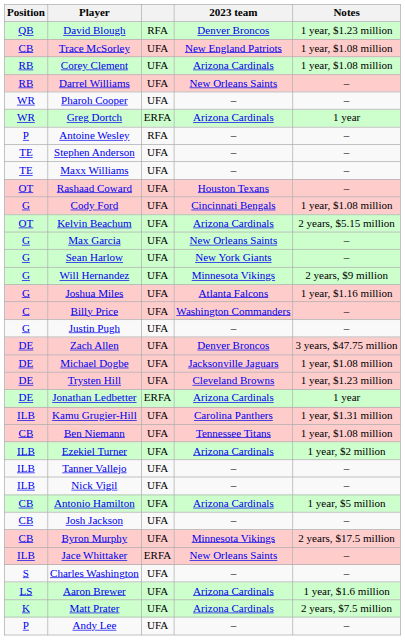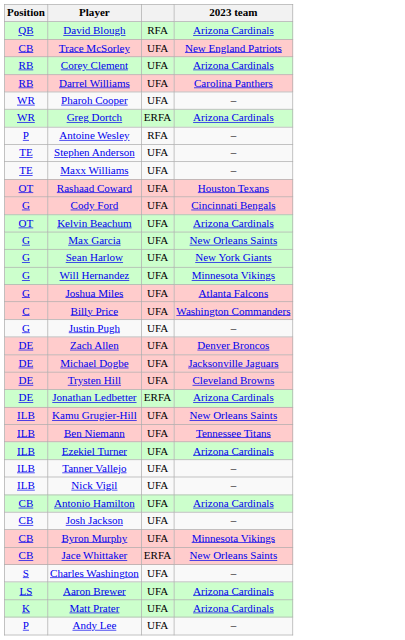- column: (347, 13)
(233, 30) Denver Broncos -> (233, 30) Arizona Cardinals
(233, 83) New Orleans Saints -> (233, 83) Carolina Panthers
(233, 415) Carolina Panthers -> (233, 415) New Orleans Saints
(26, 433) CB -> (26, 433) ILB
(26, 556) ILB -> (26, 556) CB
